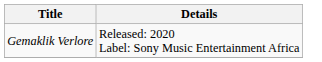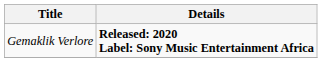(199, 40) normal -> (206, 40) bold
